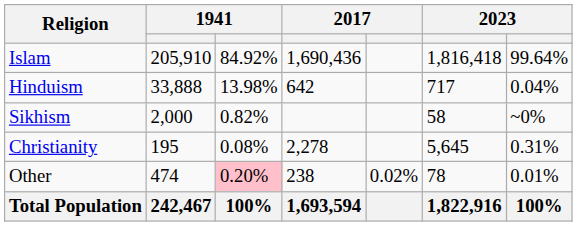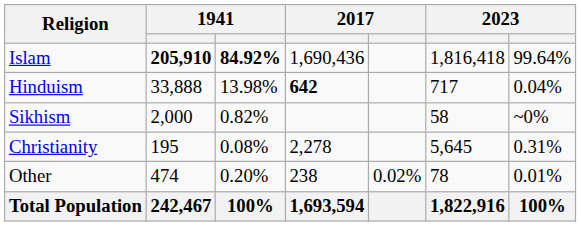(181, 57) normal -> (181, 57) bold
(249, 57) normal -> (250, 57) bold
(300, 87) normal -> (304, 87) bold
(244, 176) pink background -> (244, 176) no background
